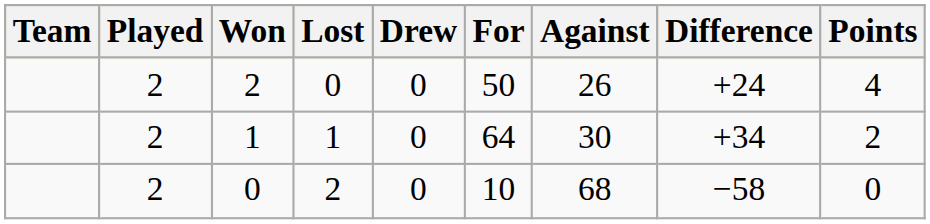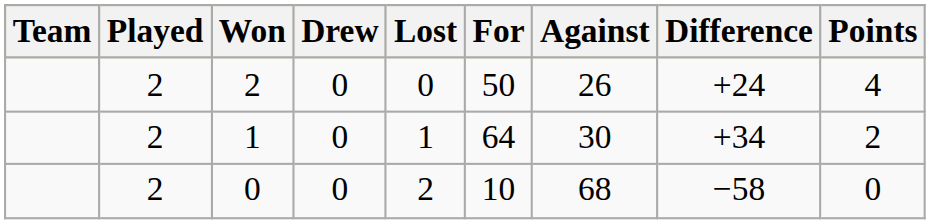columns swapped: (418, 31) <-> (333, 31)
